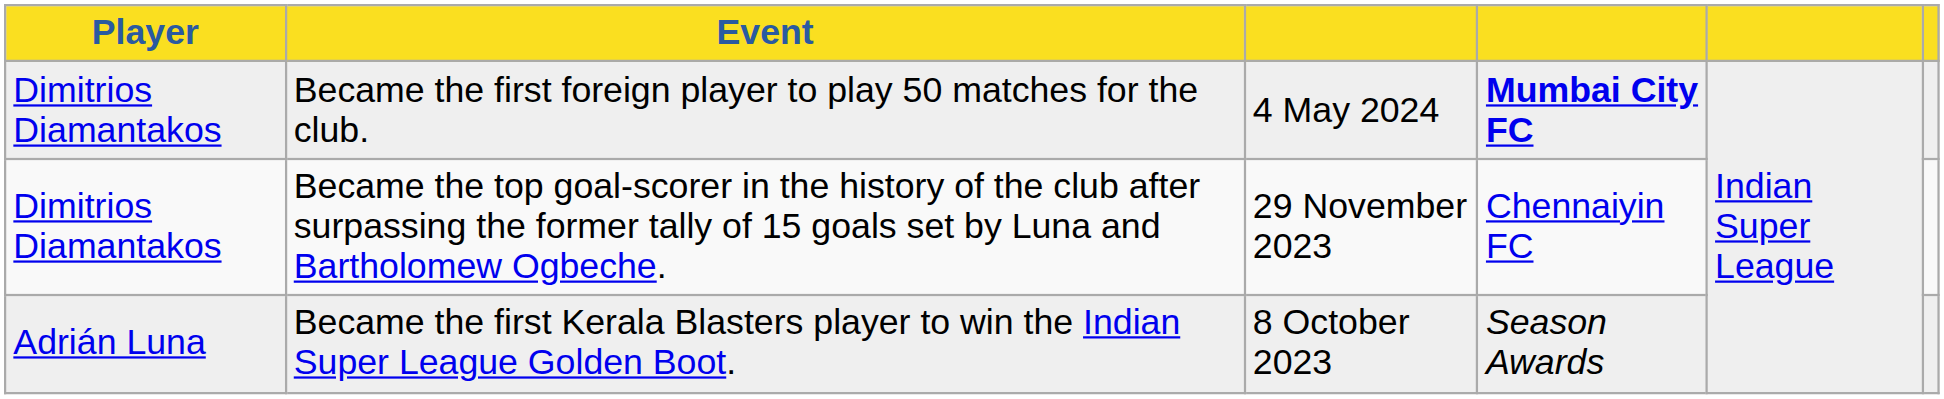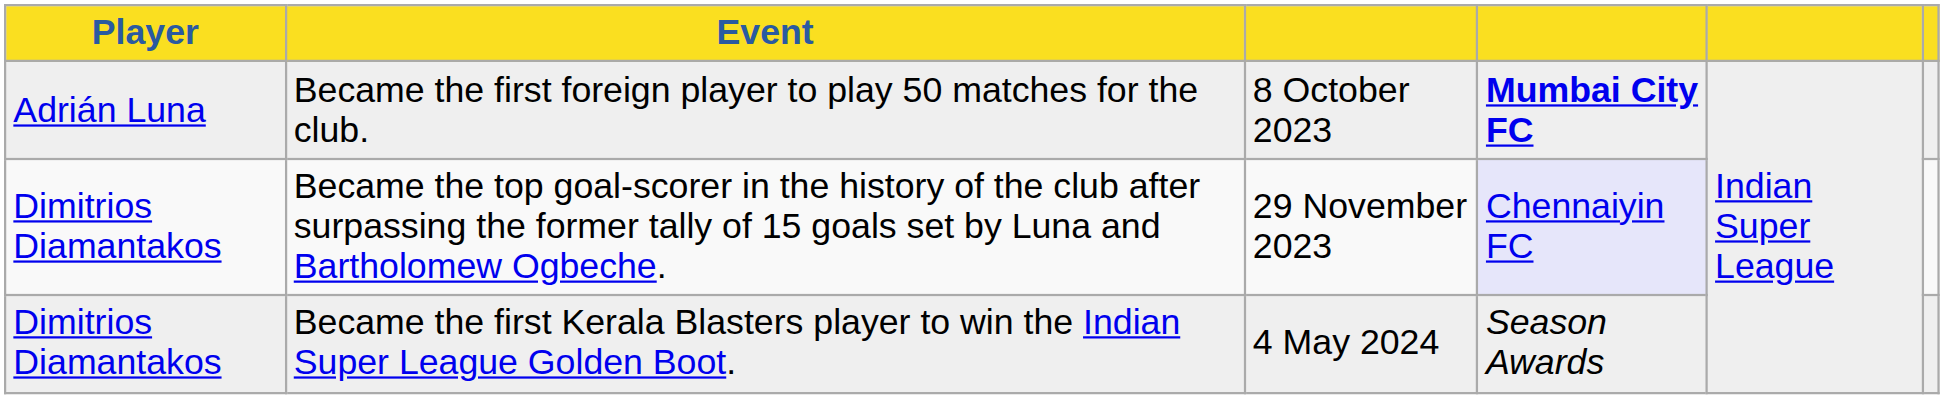(117, 109) Dimitrios Diamantakos -> (110, 109) Adrián Luna
(1346, 109) 4 May 2024 -> (1331, 109) 8 October 2023
(1575, 226) no background -> (1575, 226) lavender background
(110, 343) Adrián Luna -> (117, 343) Dimitrios Diamantakos
(1331, 343) 8 October 2023 -> (1346, 343) 4 May 2024
